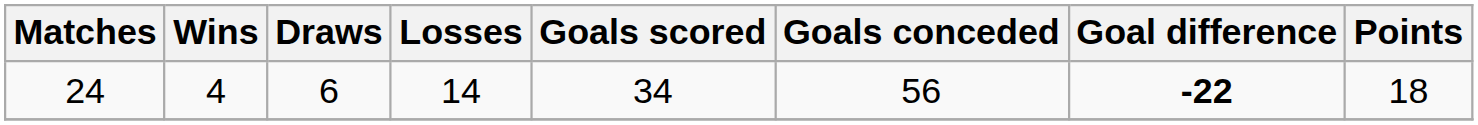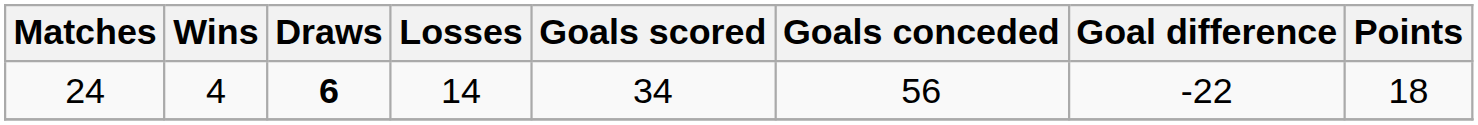(329, 89) normal -> (329, 89) bold
(1207, 89) bold -> (1207, 89) normal
